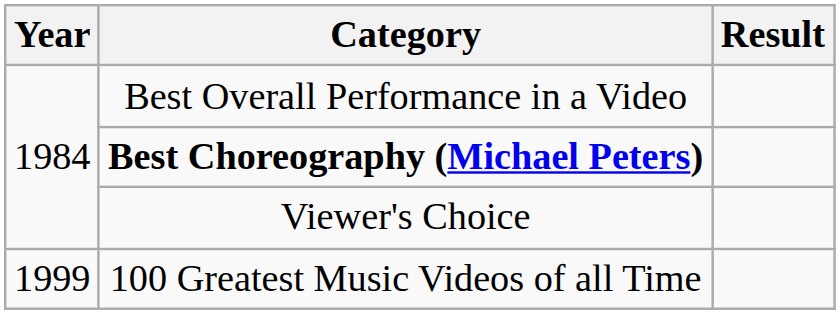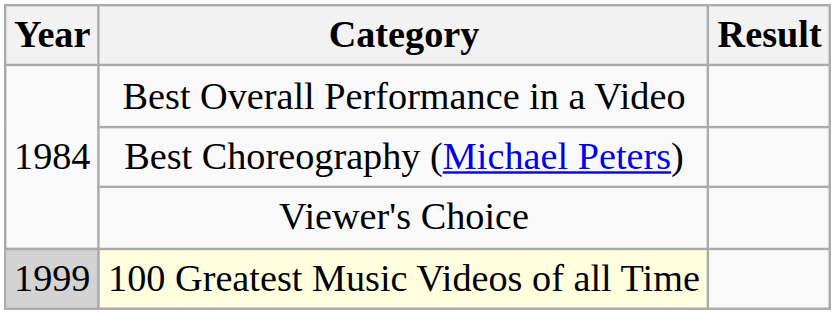(406, 156) bold -> (404, 156) normal
(52, 277) no background -> (52, 277) lightgrey background
(406, 277) no background -> (404, 277) lightyellow background
